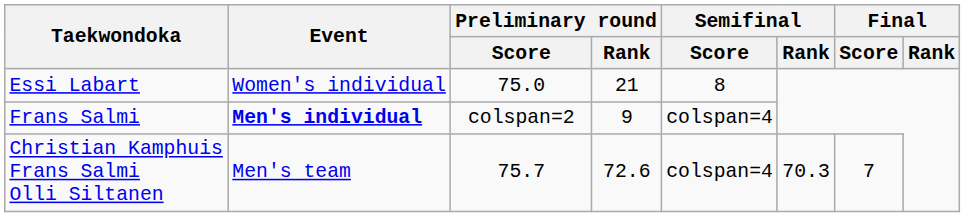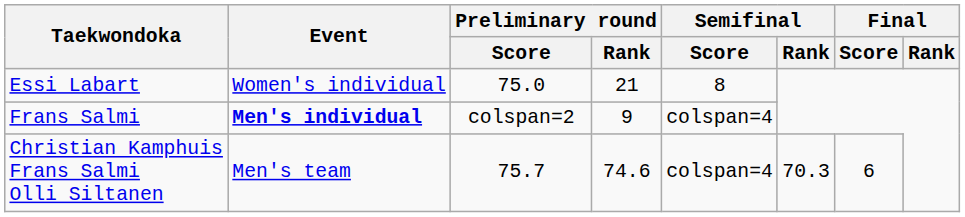(627, 172) 72.6 -> (627, 172) 74.6
(869, 172) 7 -> (869, 172) 6
